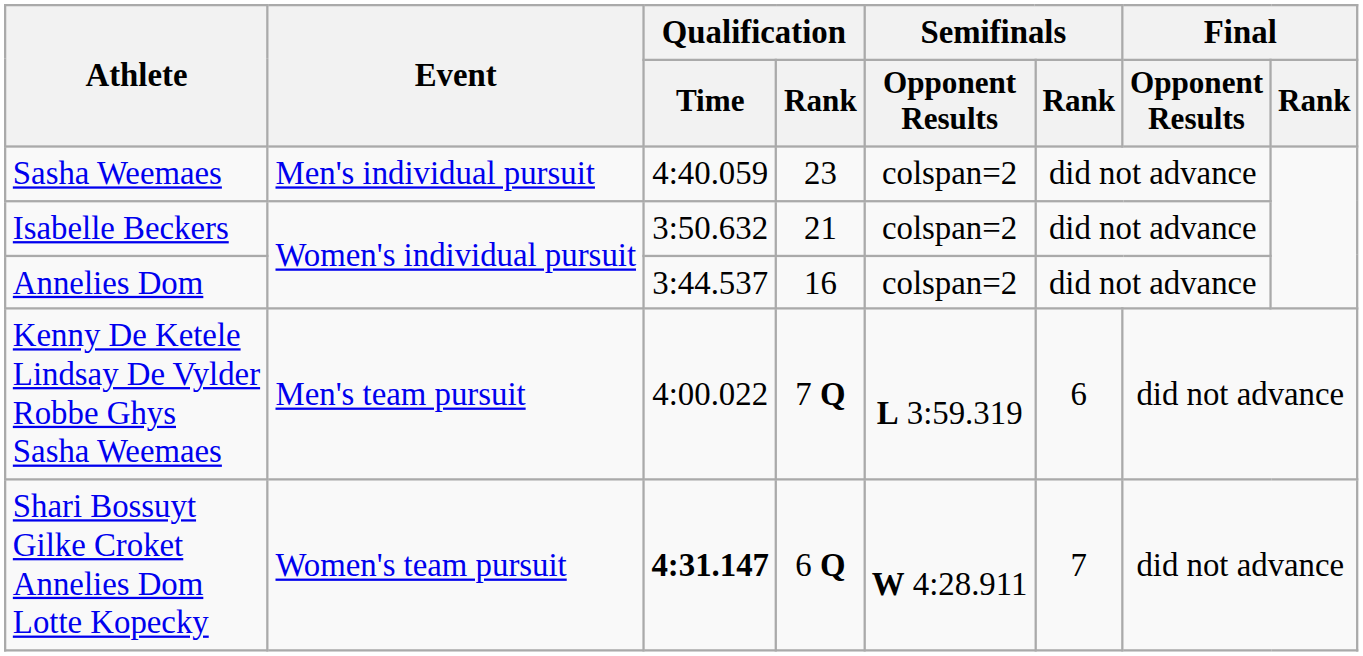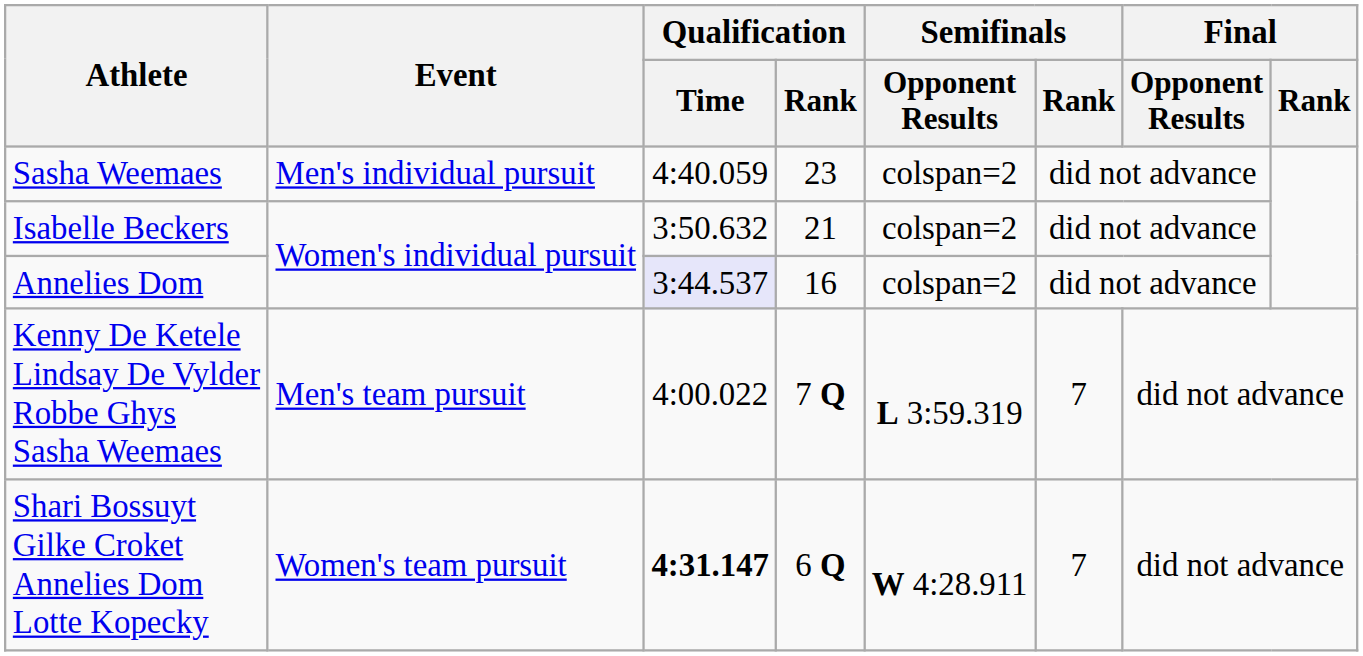(710, 282) no background -> (710, 282) lavender background
(1079, 394) 6 -> (1079, 394) 7
